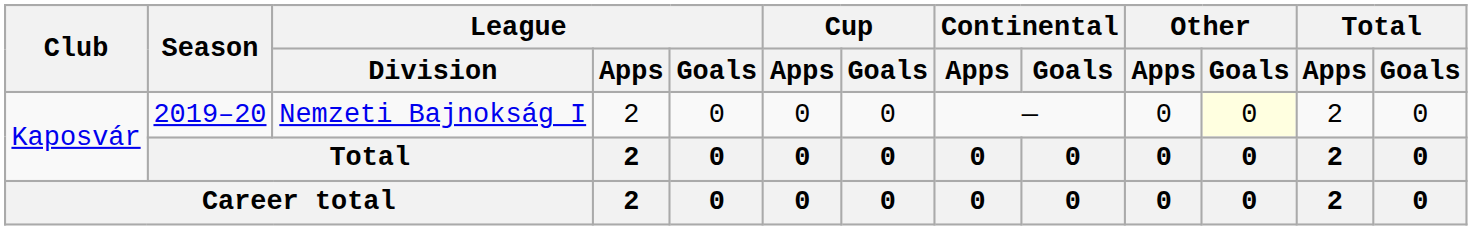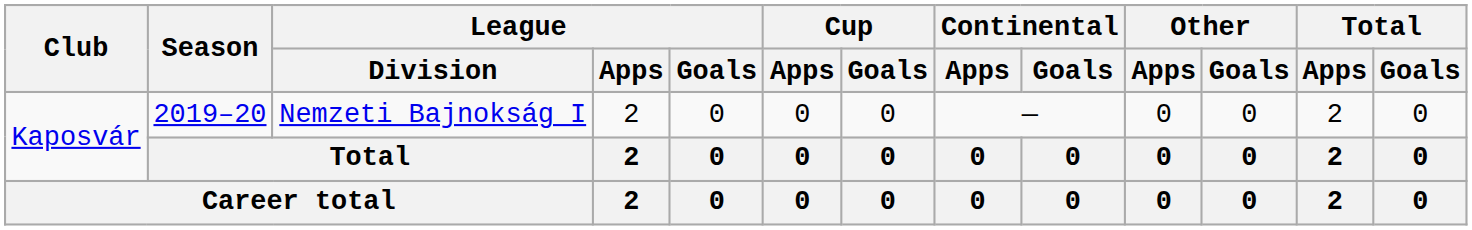(1249, 115) lightyellow background -> (1249, 115) no background
